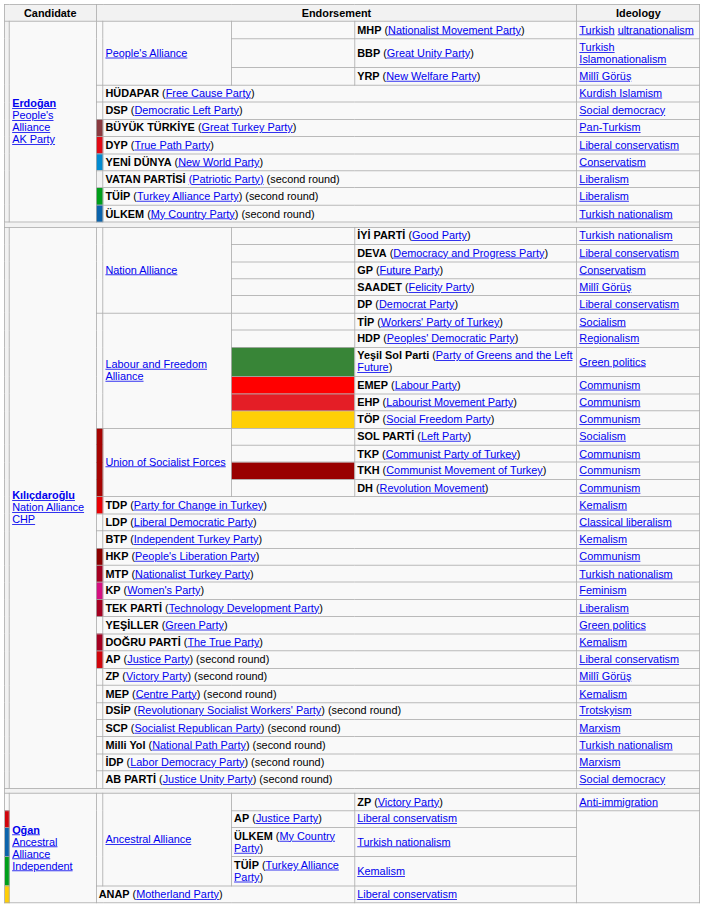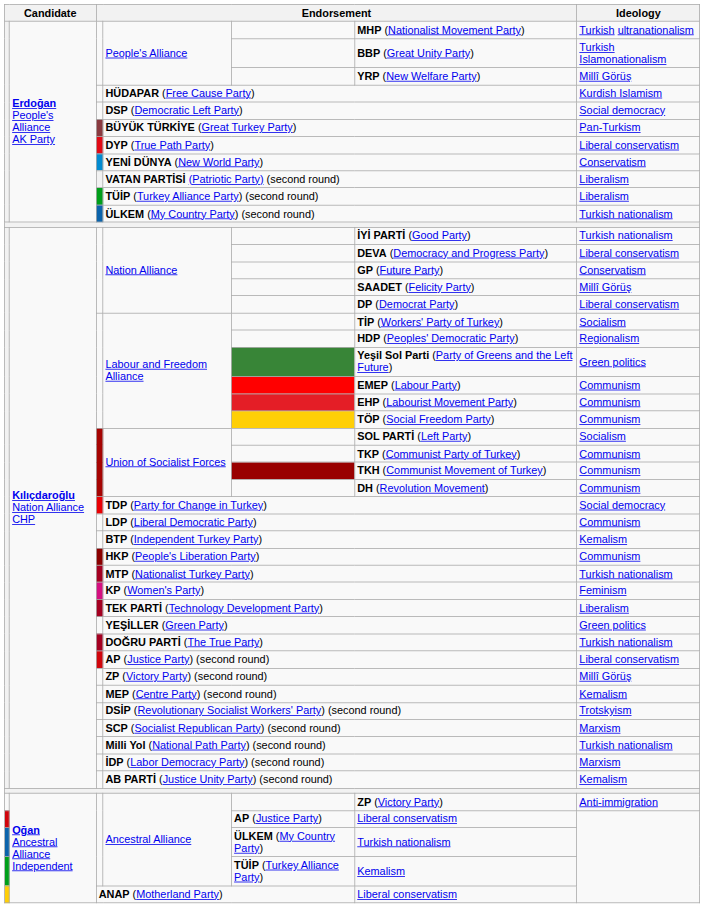(603, 505) Kemalism -> (622, 505) Social democracy
(626, 522) Classical liberalism -> (610, 522) Communism
(603, 642) Kemalism -> (626, 642) Turkish nationalism
(622, 779) Social democracy -> (603, 779) Kemalism
